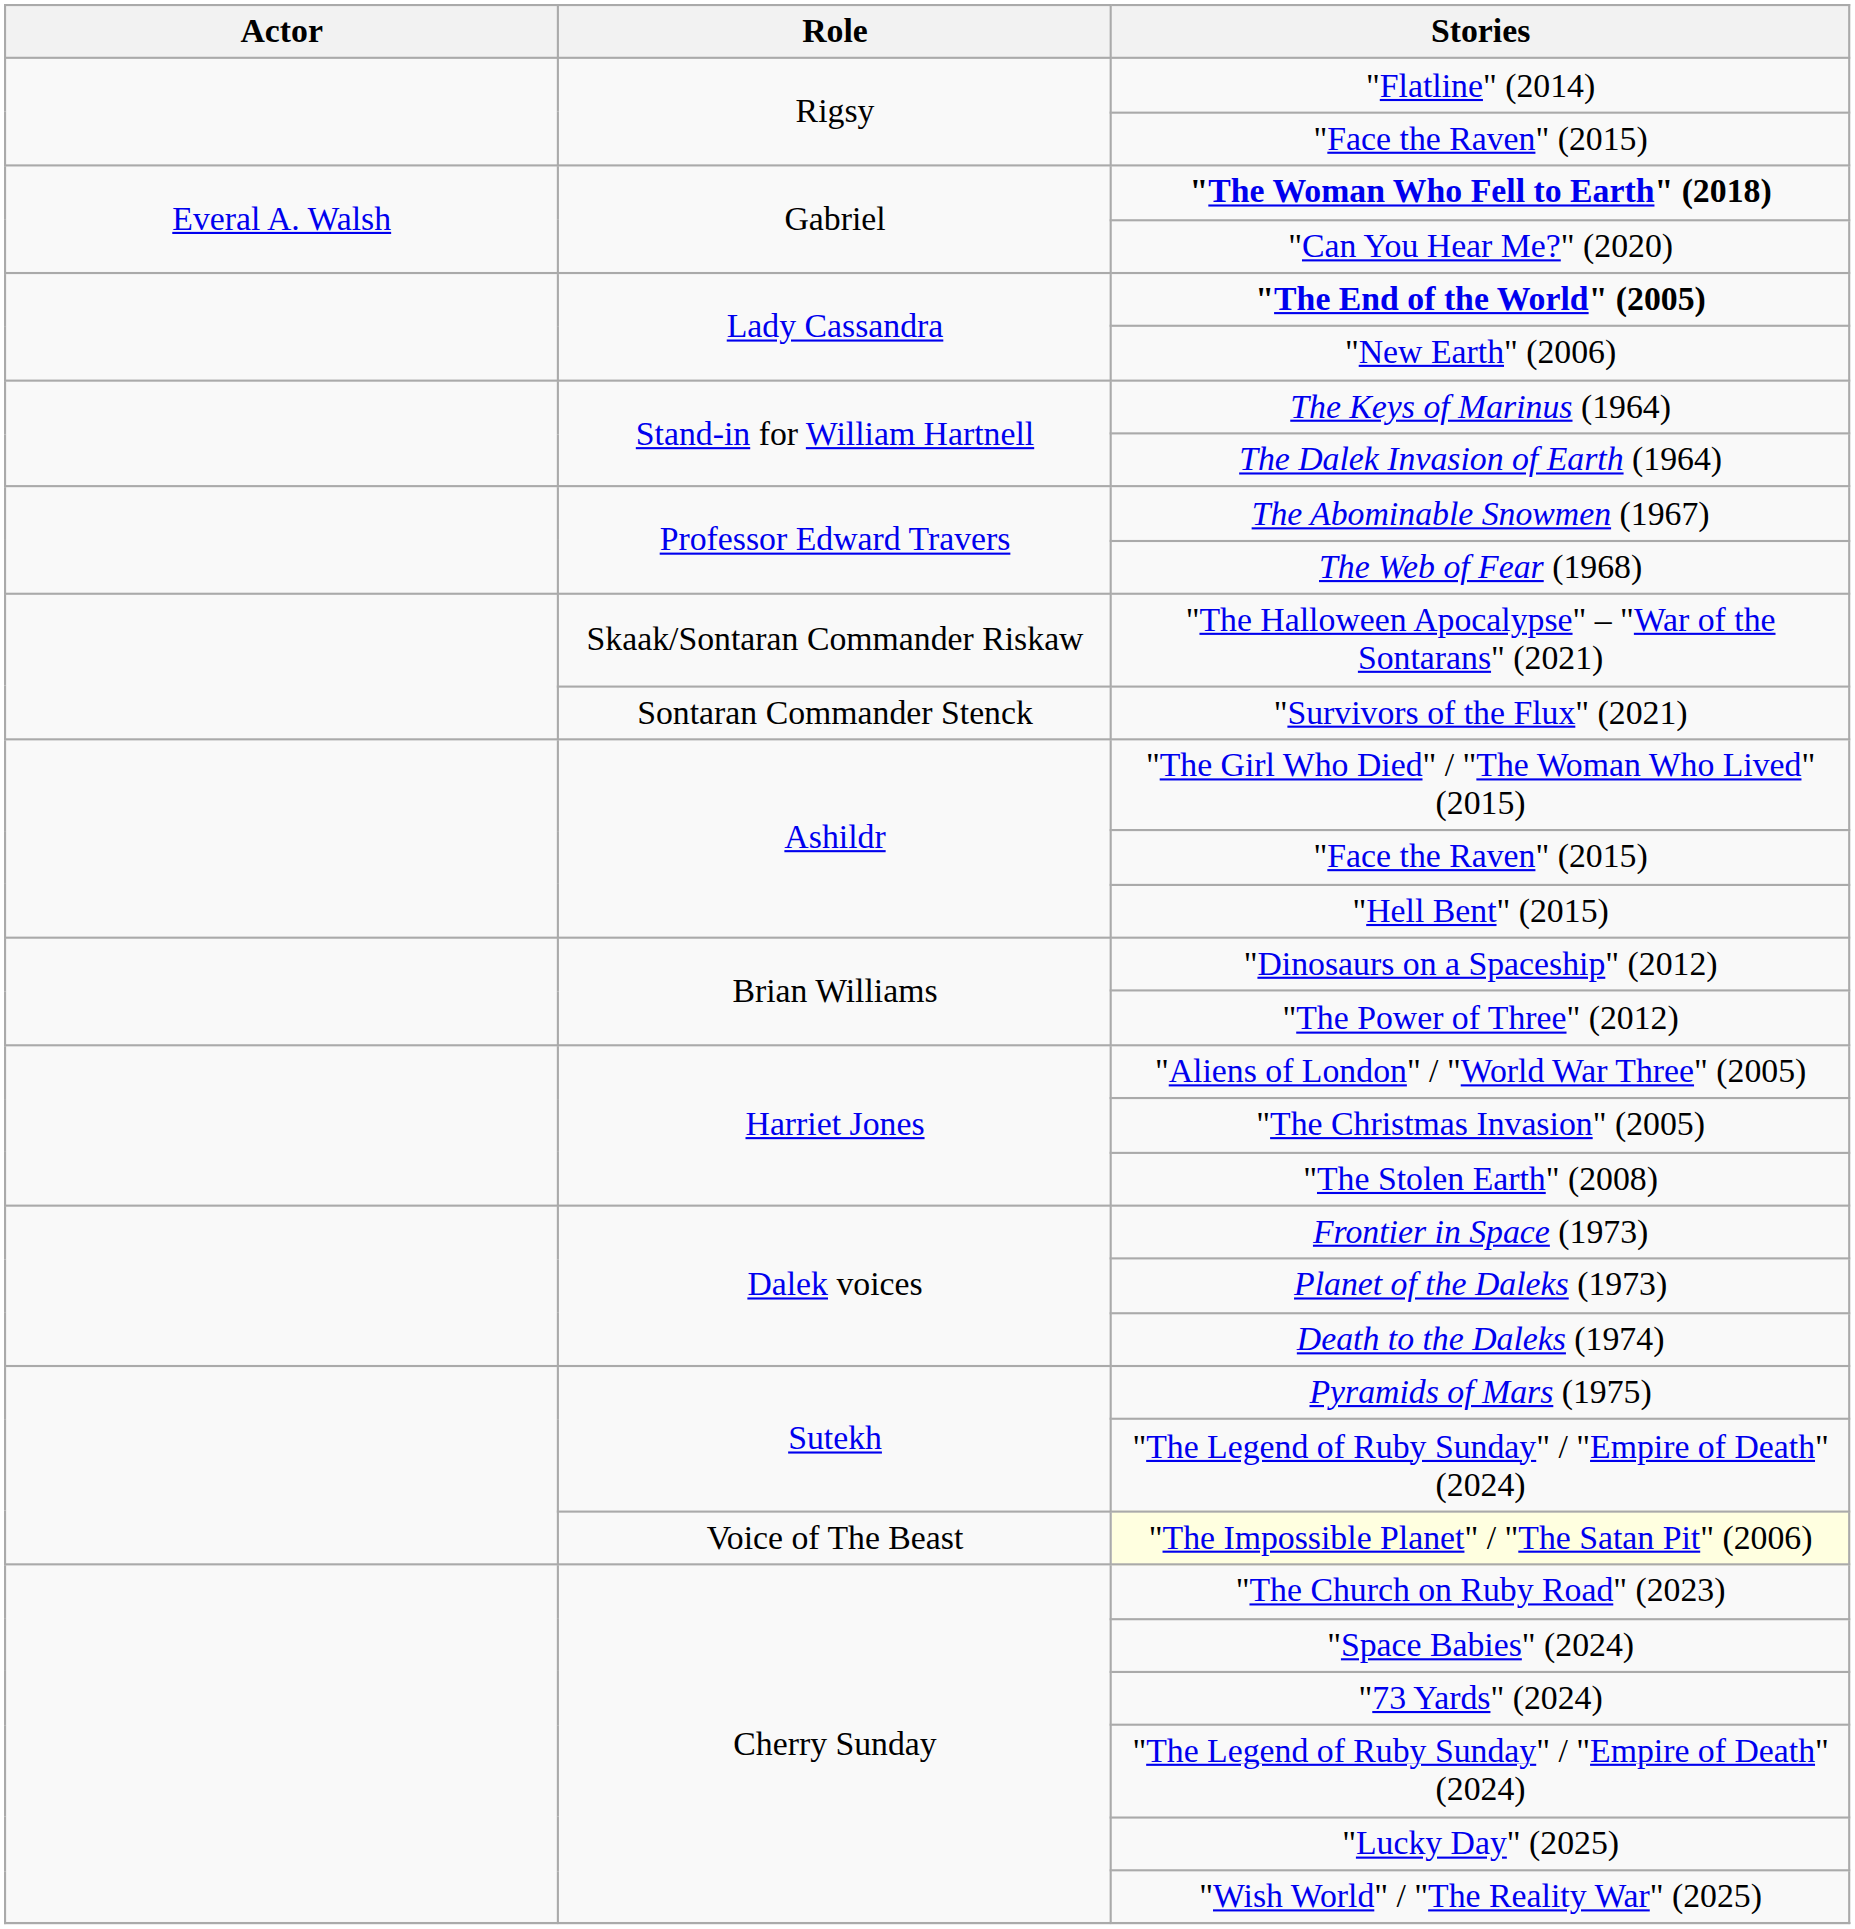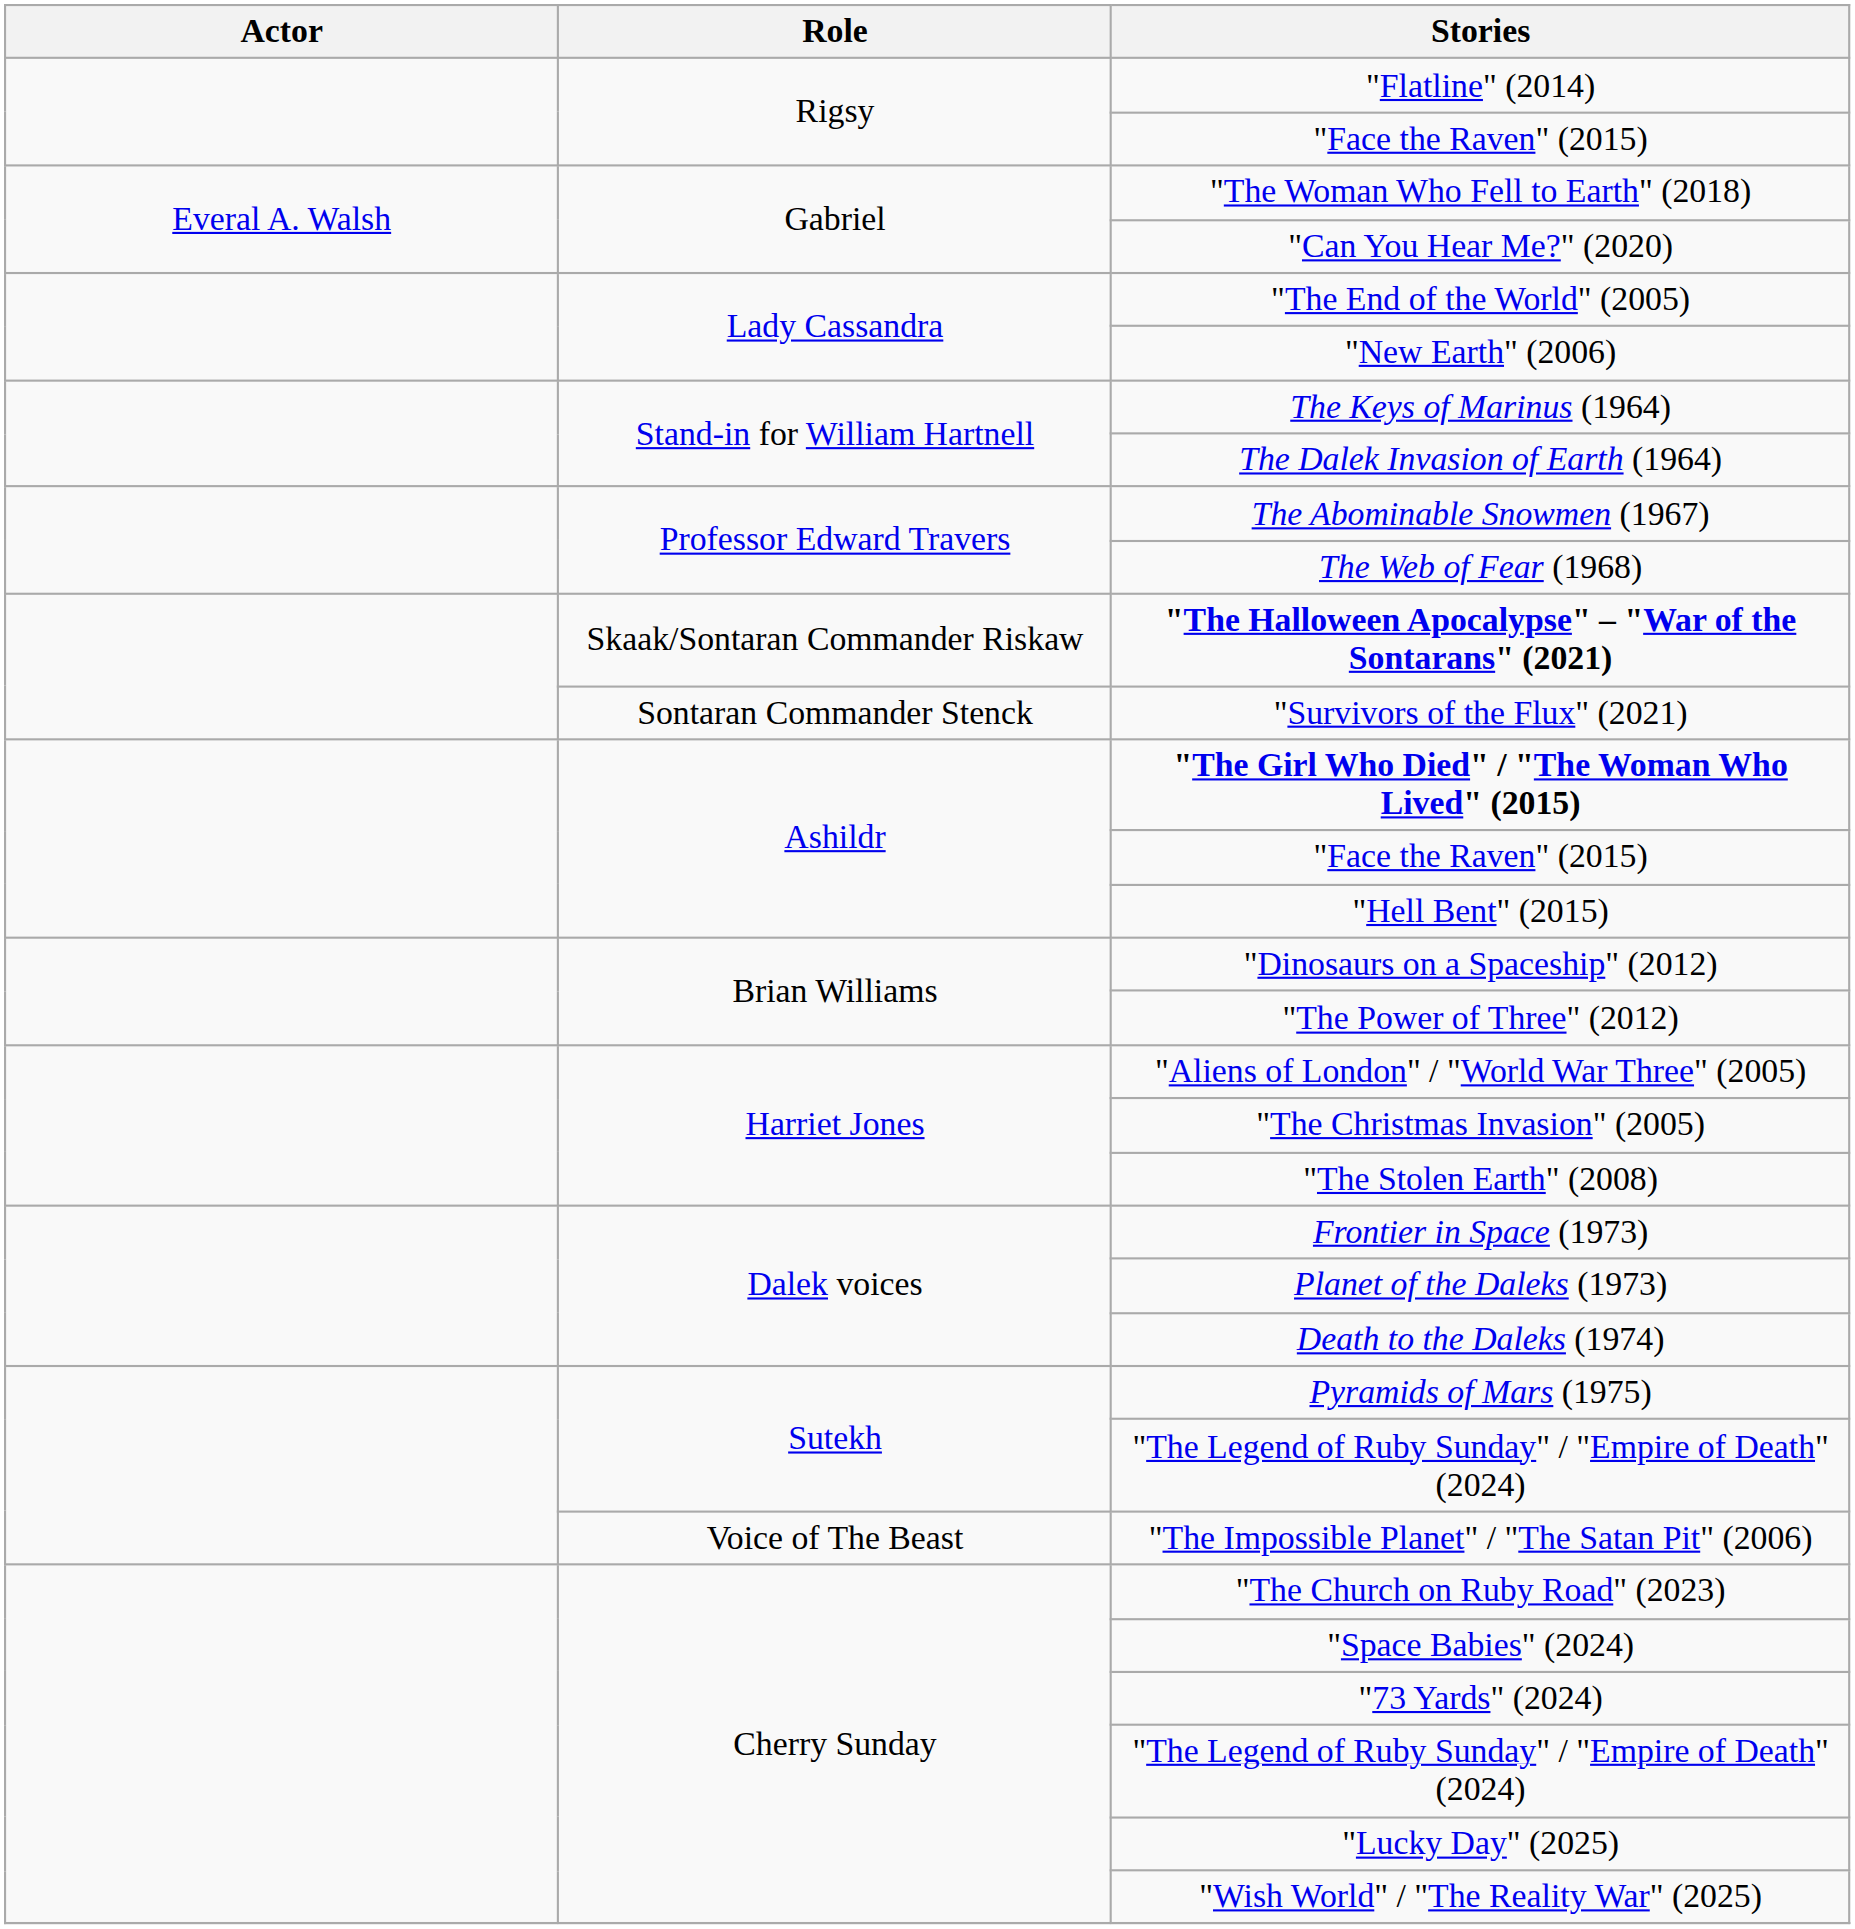(1481, 191) bold -> (1481, 191) normal
(1481, 298) bold -> (1481, 298) normal
(1481, 639) normal -> (1481, 639) bold
(1481, 784) normal -> (1481, 784) bold
(1481, 1537) lightyellow background -> (1481, 1537) no background
